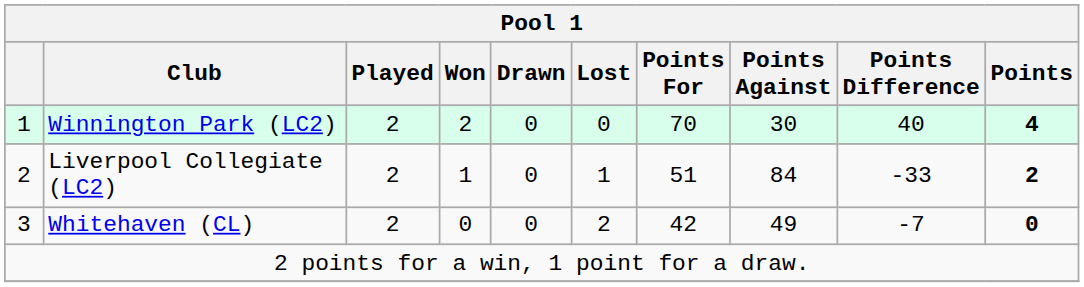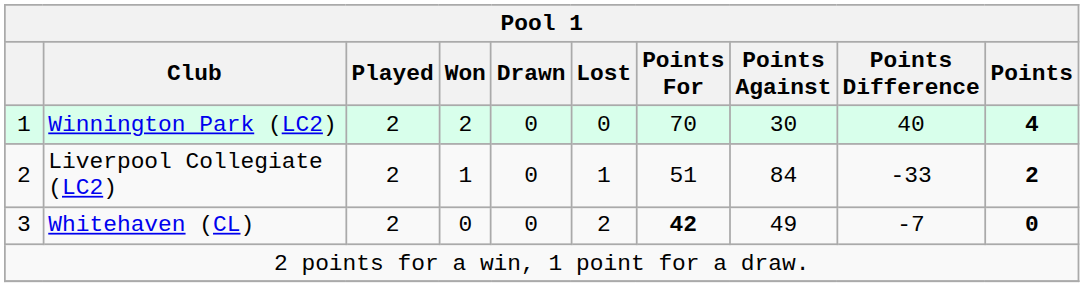(683, 225) normal -> (683, 225) bold
